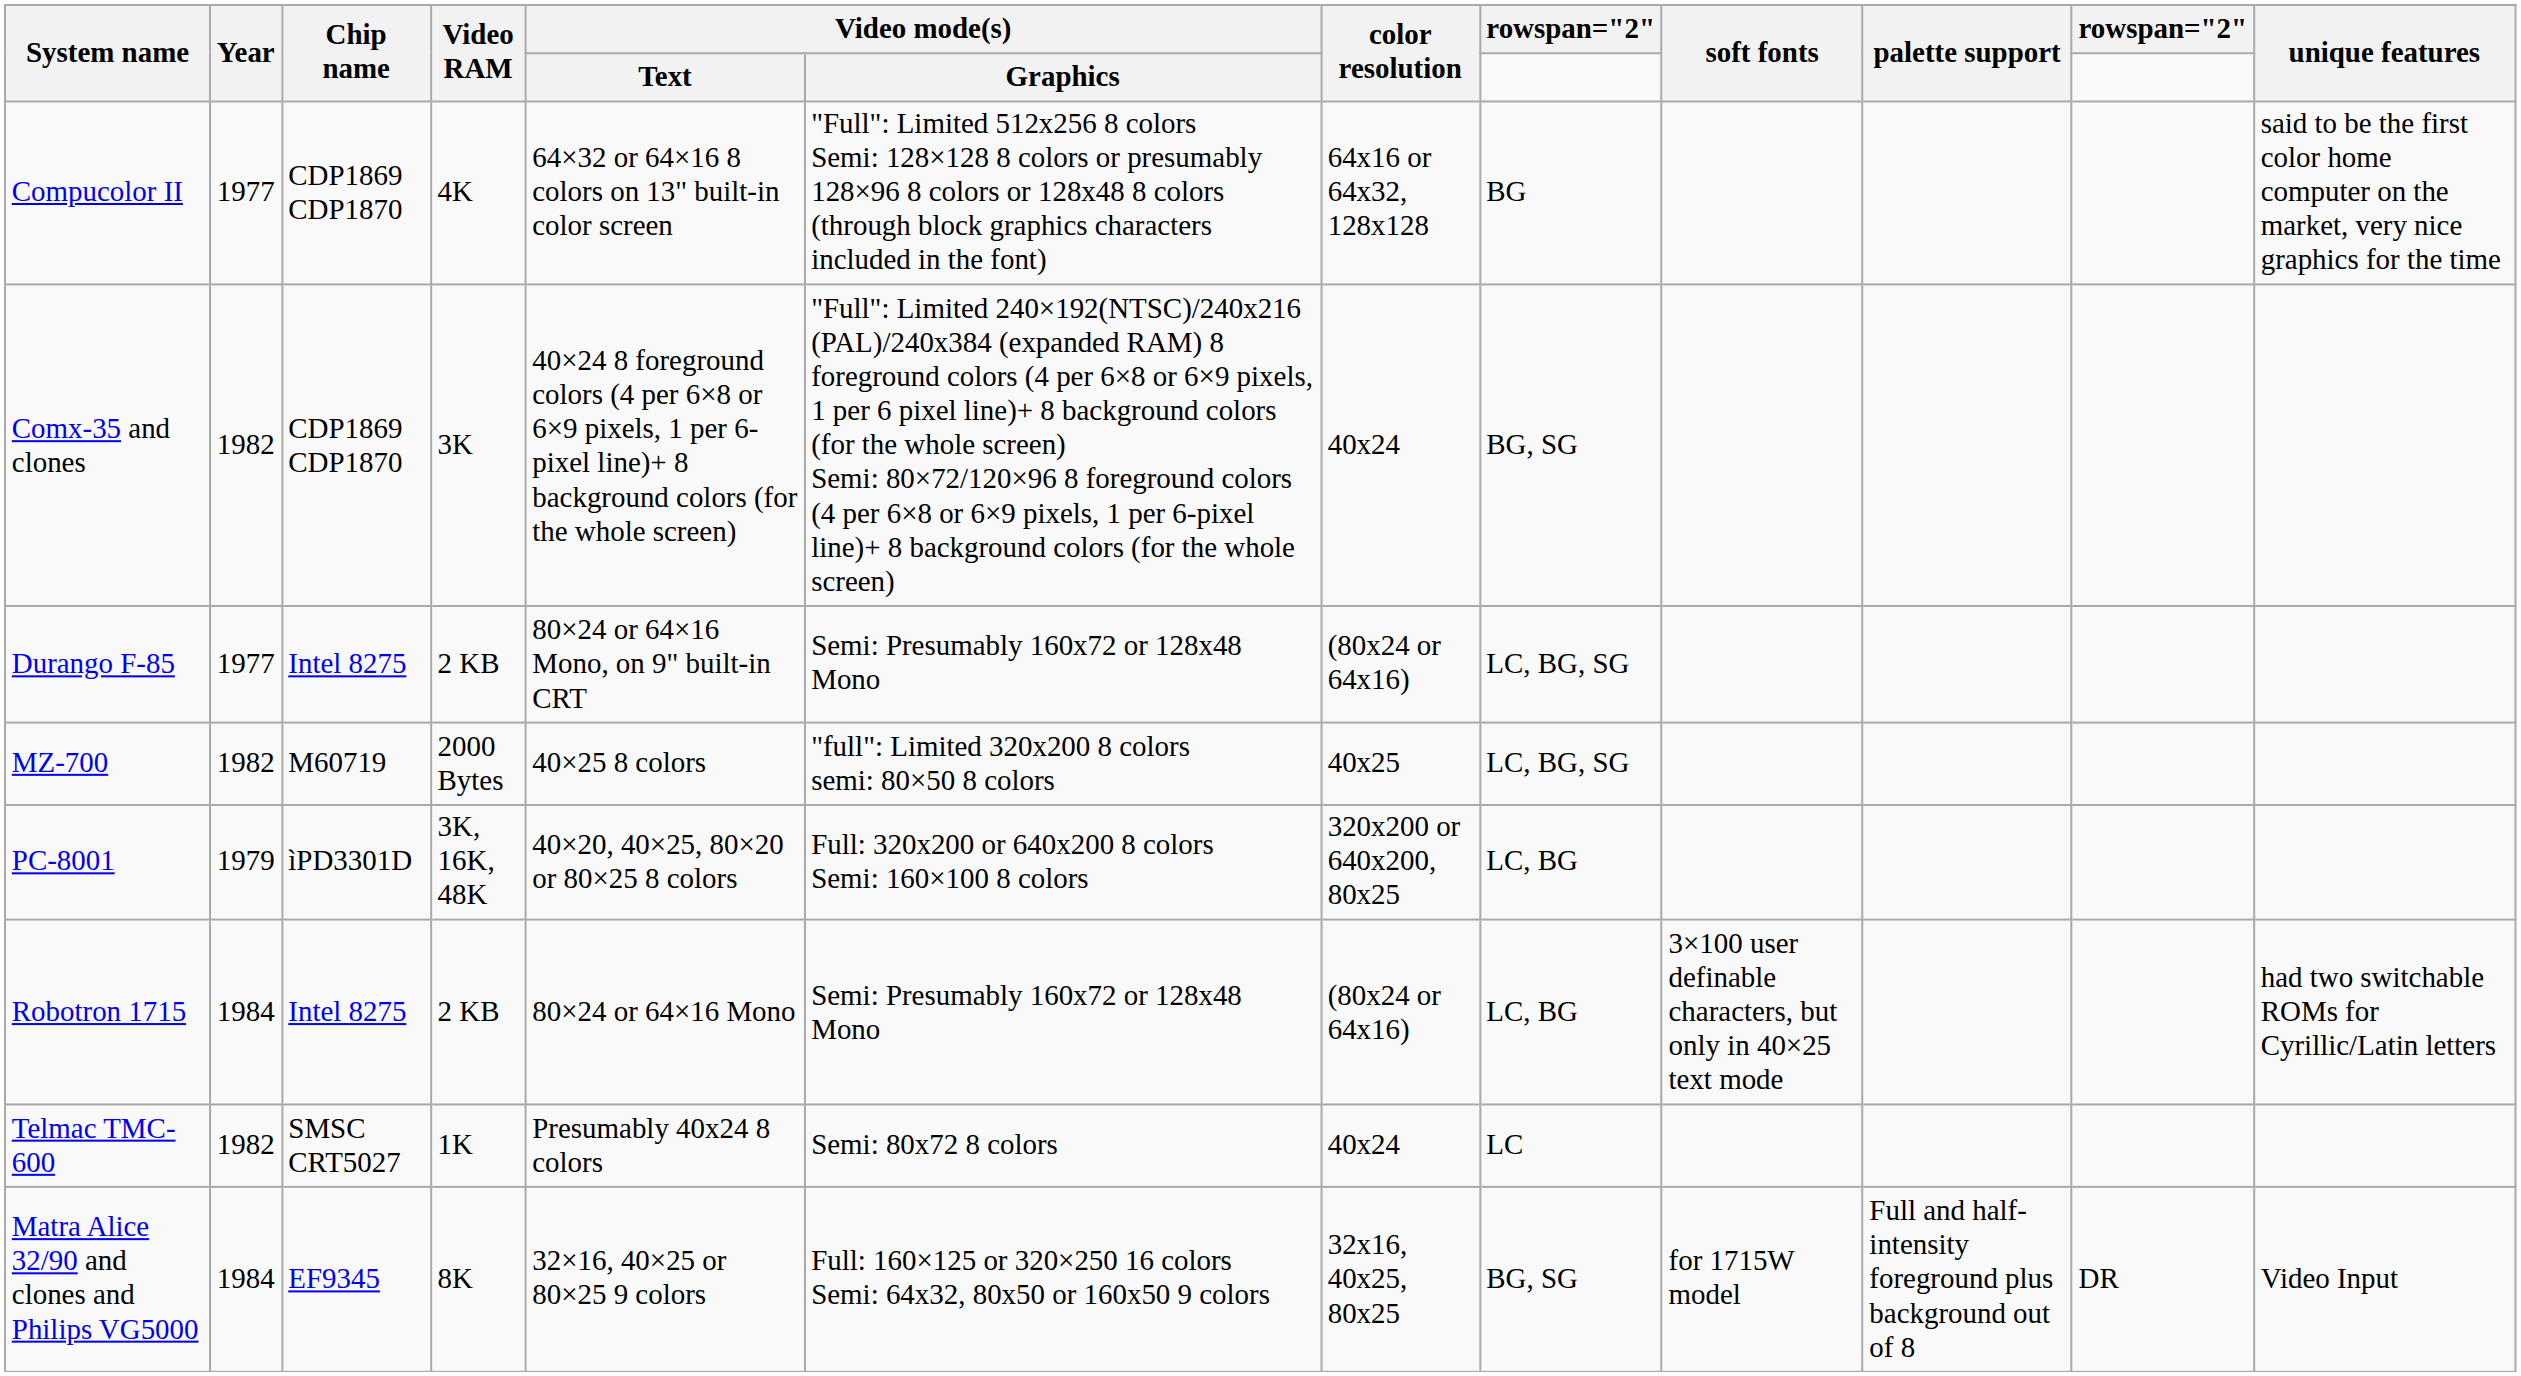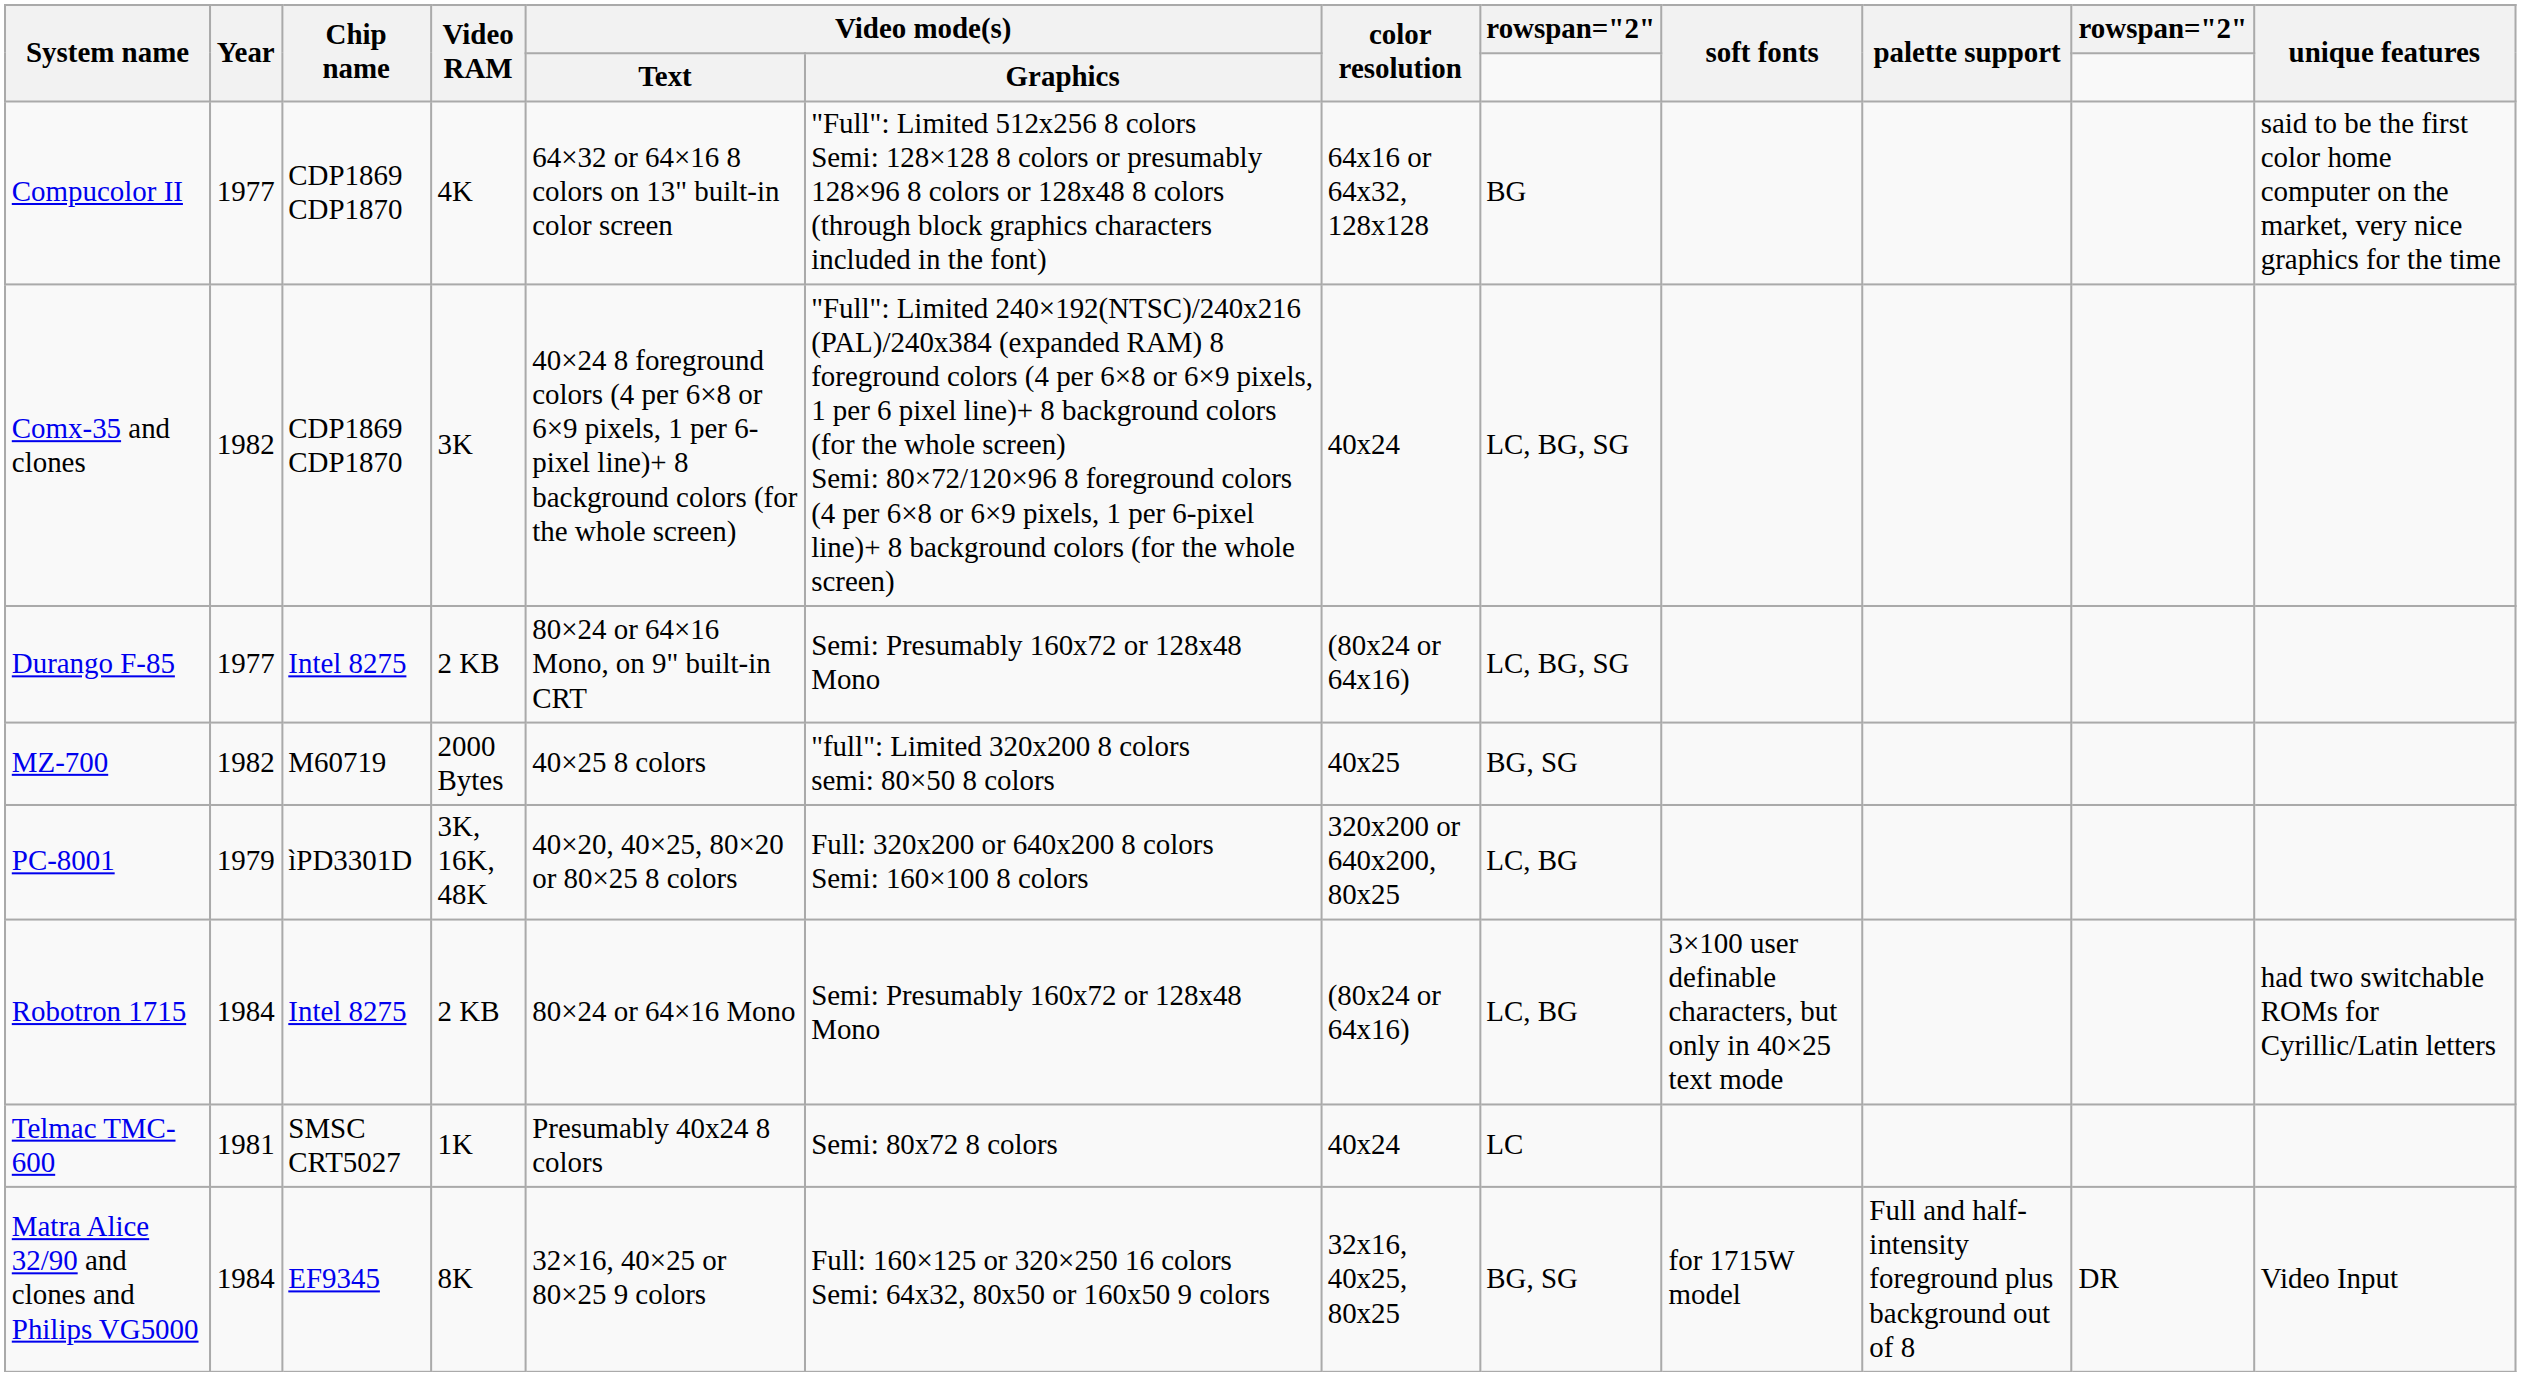(1532, 445) BG, SG -> (1558, 445) LC, BG, SG
(1558, 762) LC, BG, SG -> (1532, 762) BG, SG
(246, 1145) 1982 -> (246, 1145) 1981
